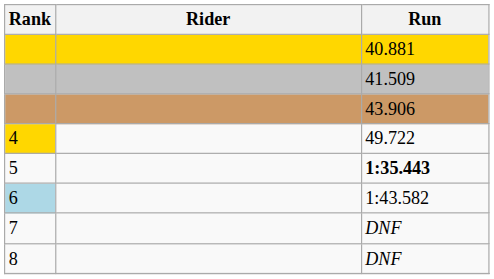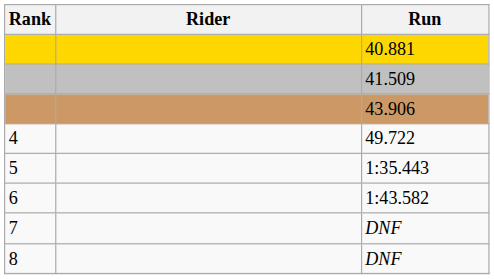(13, 138) gold background -> (13, 138) no background
(398, 168) bold -> (397, 168) normal
(13, 198) lightblue background -> (13, 198) no background
